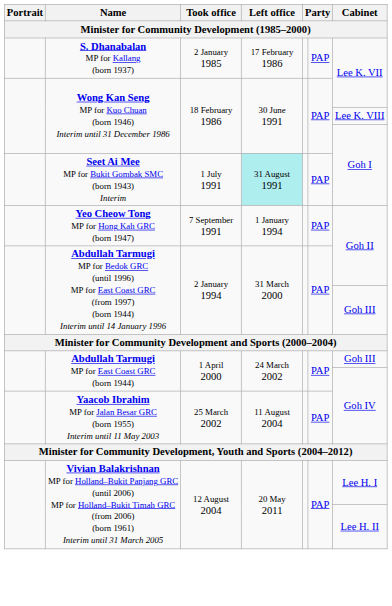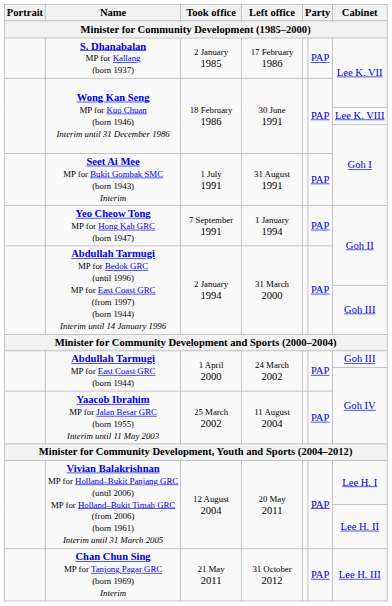(272, 180) paleturquoise background -> (272, 180) no background
+ row: (113, 574)
